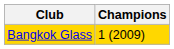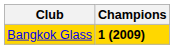(121, 35) normal -> (121, 35) bold
